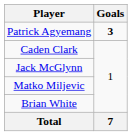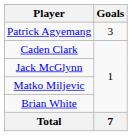(110, 31) bold -> (110, 31) normal
